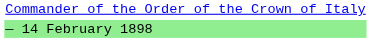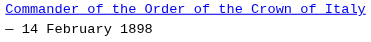(79, 29) lightgreen background -> (79, 29) no background
